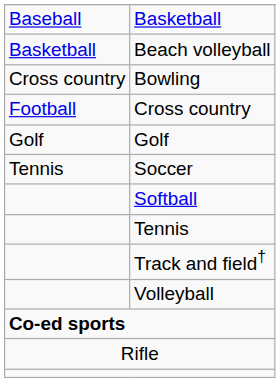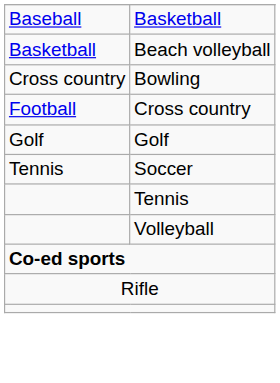- row: (166, 199)
- row: (200, 261)
